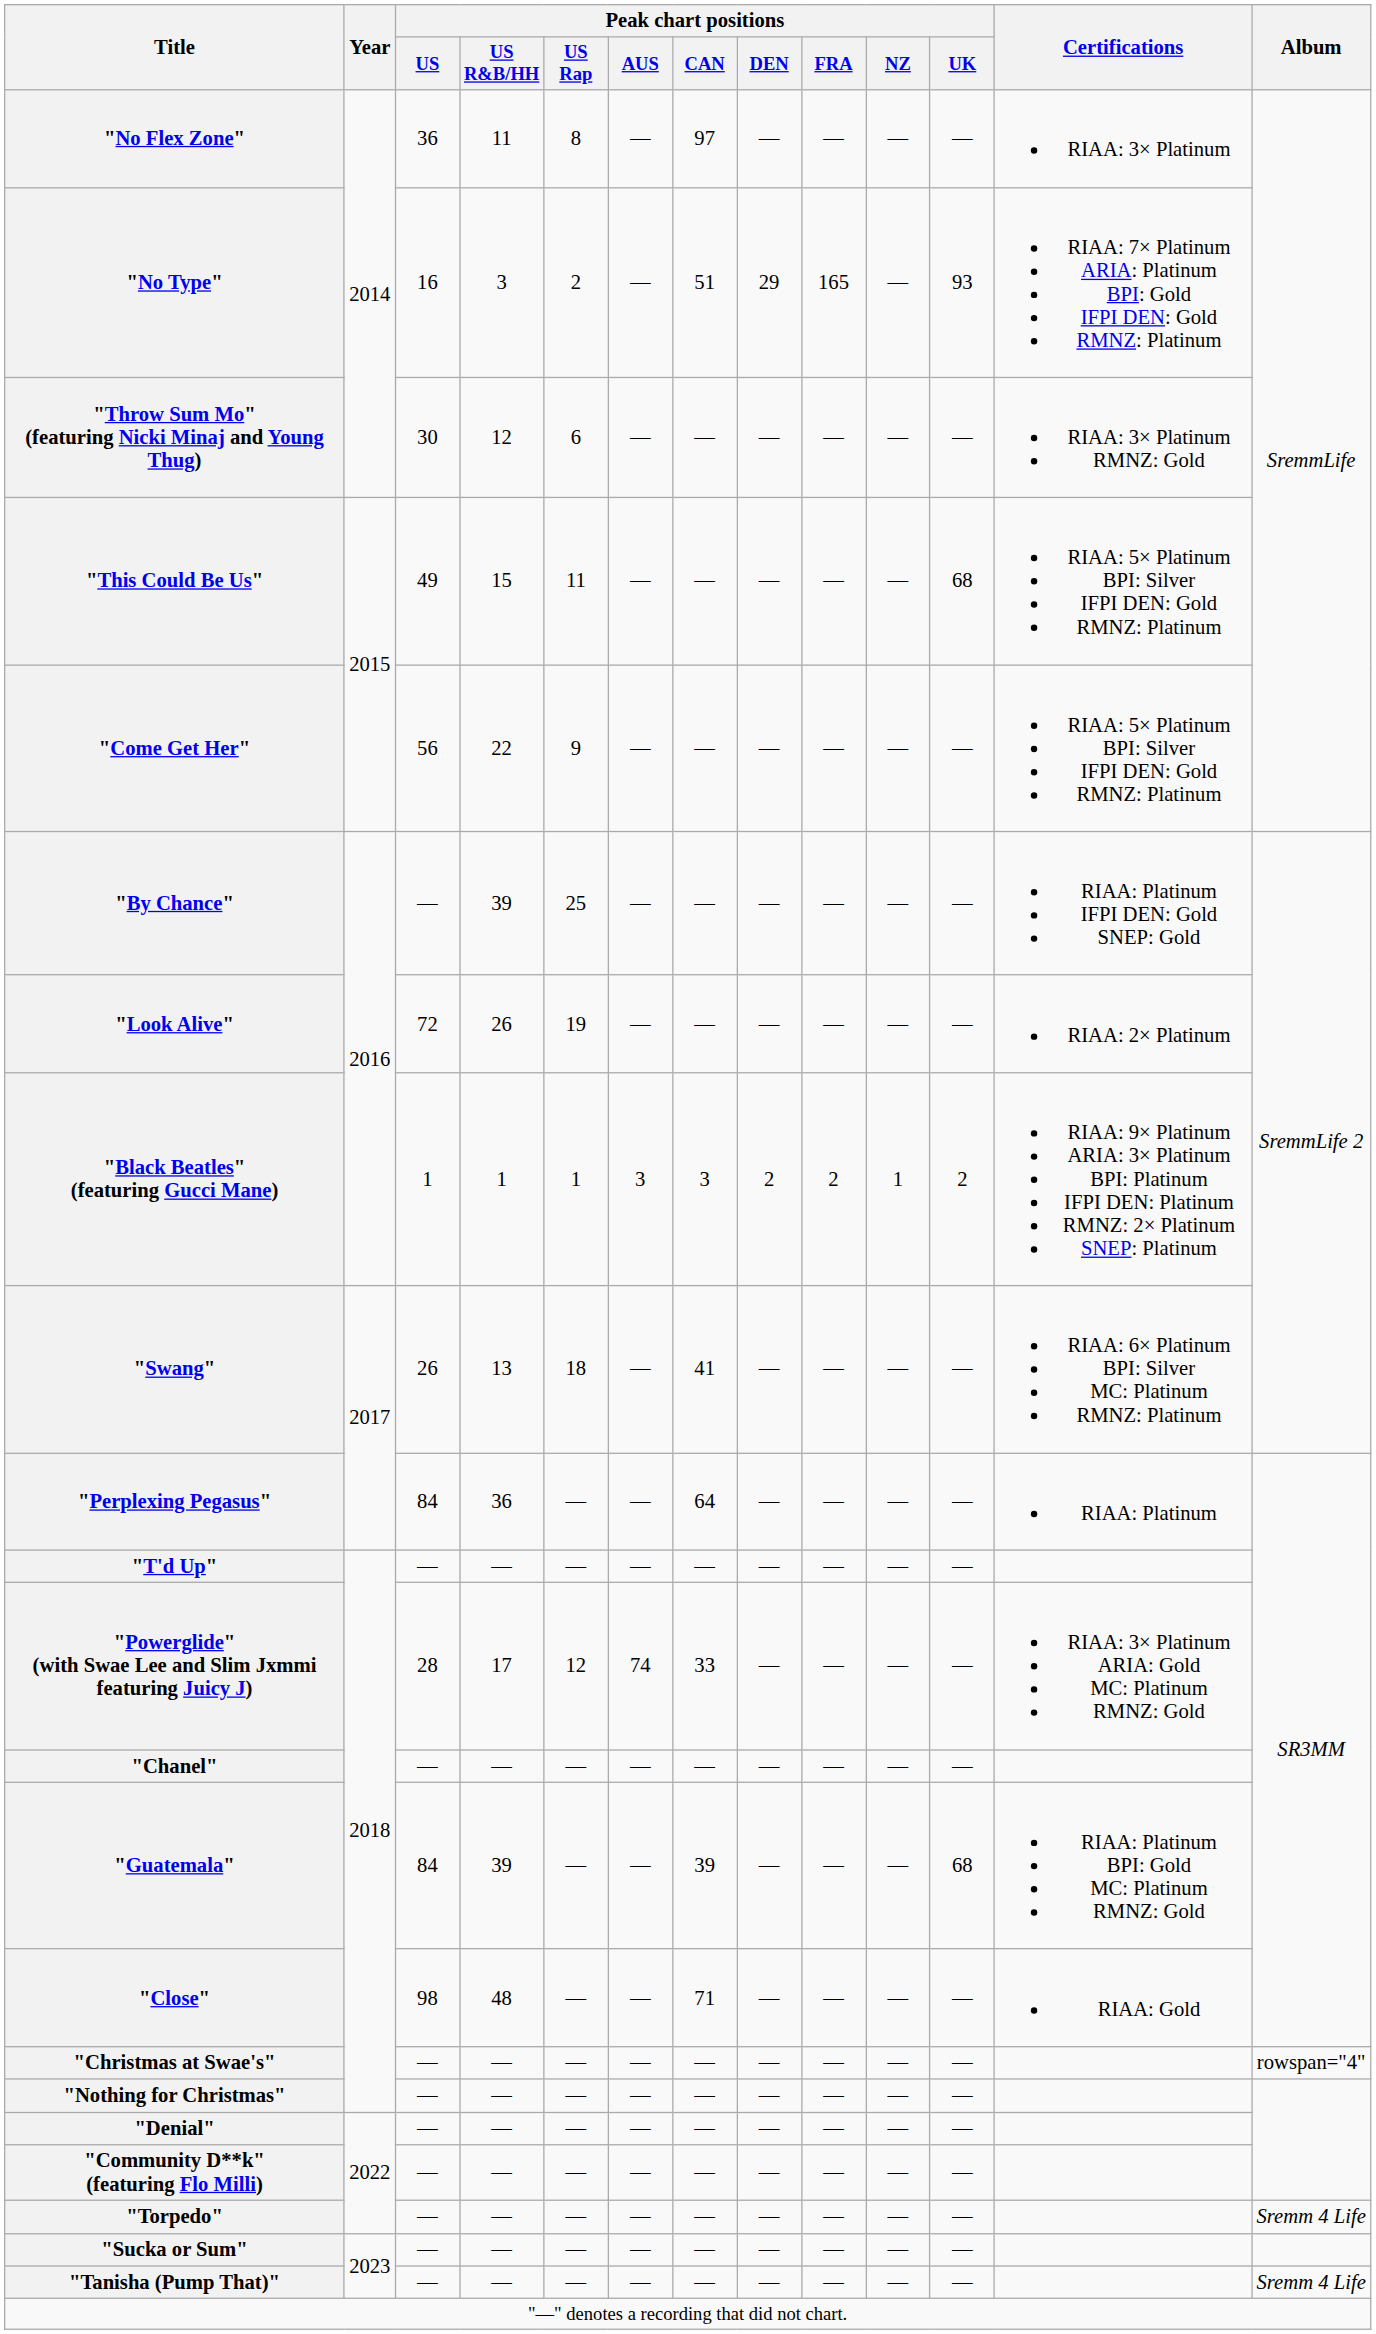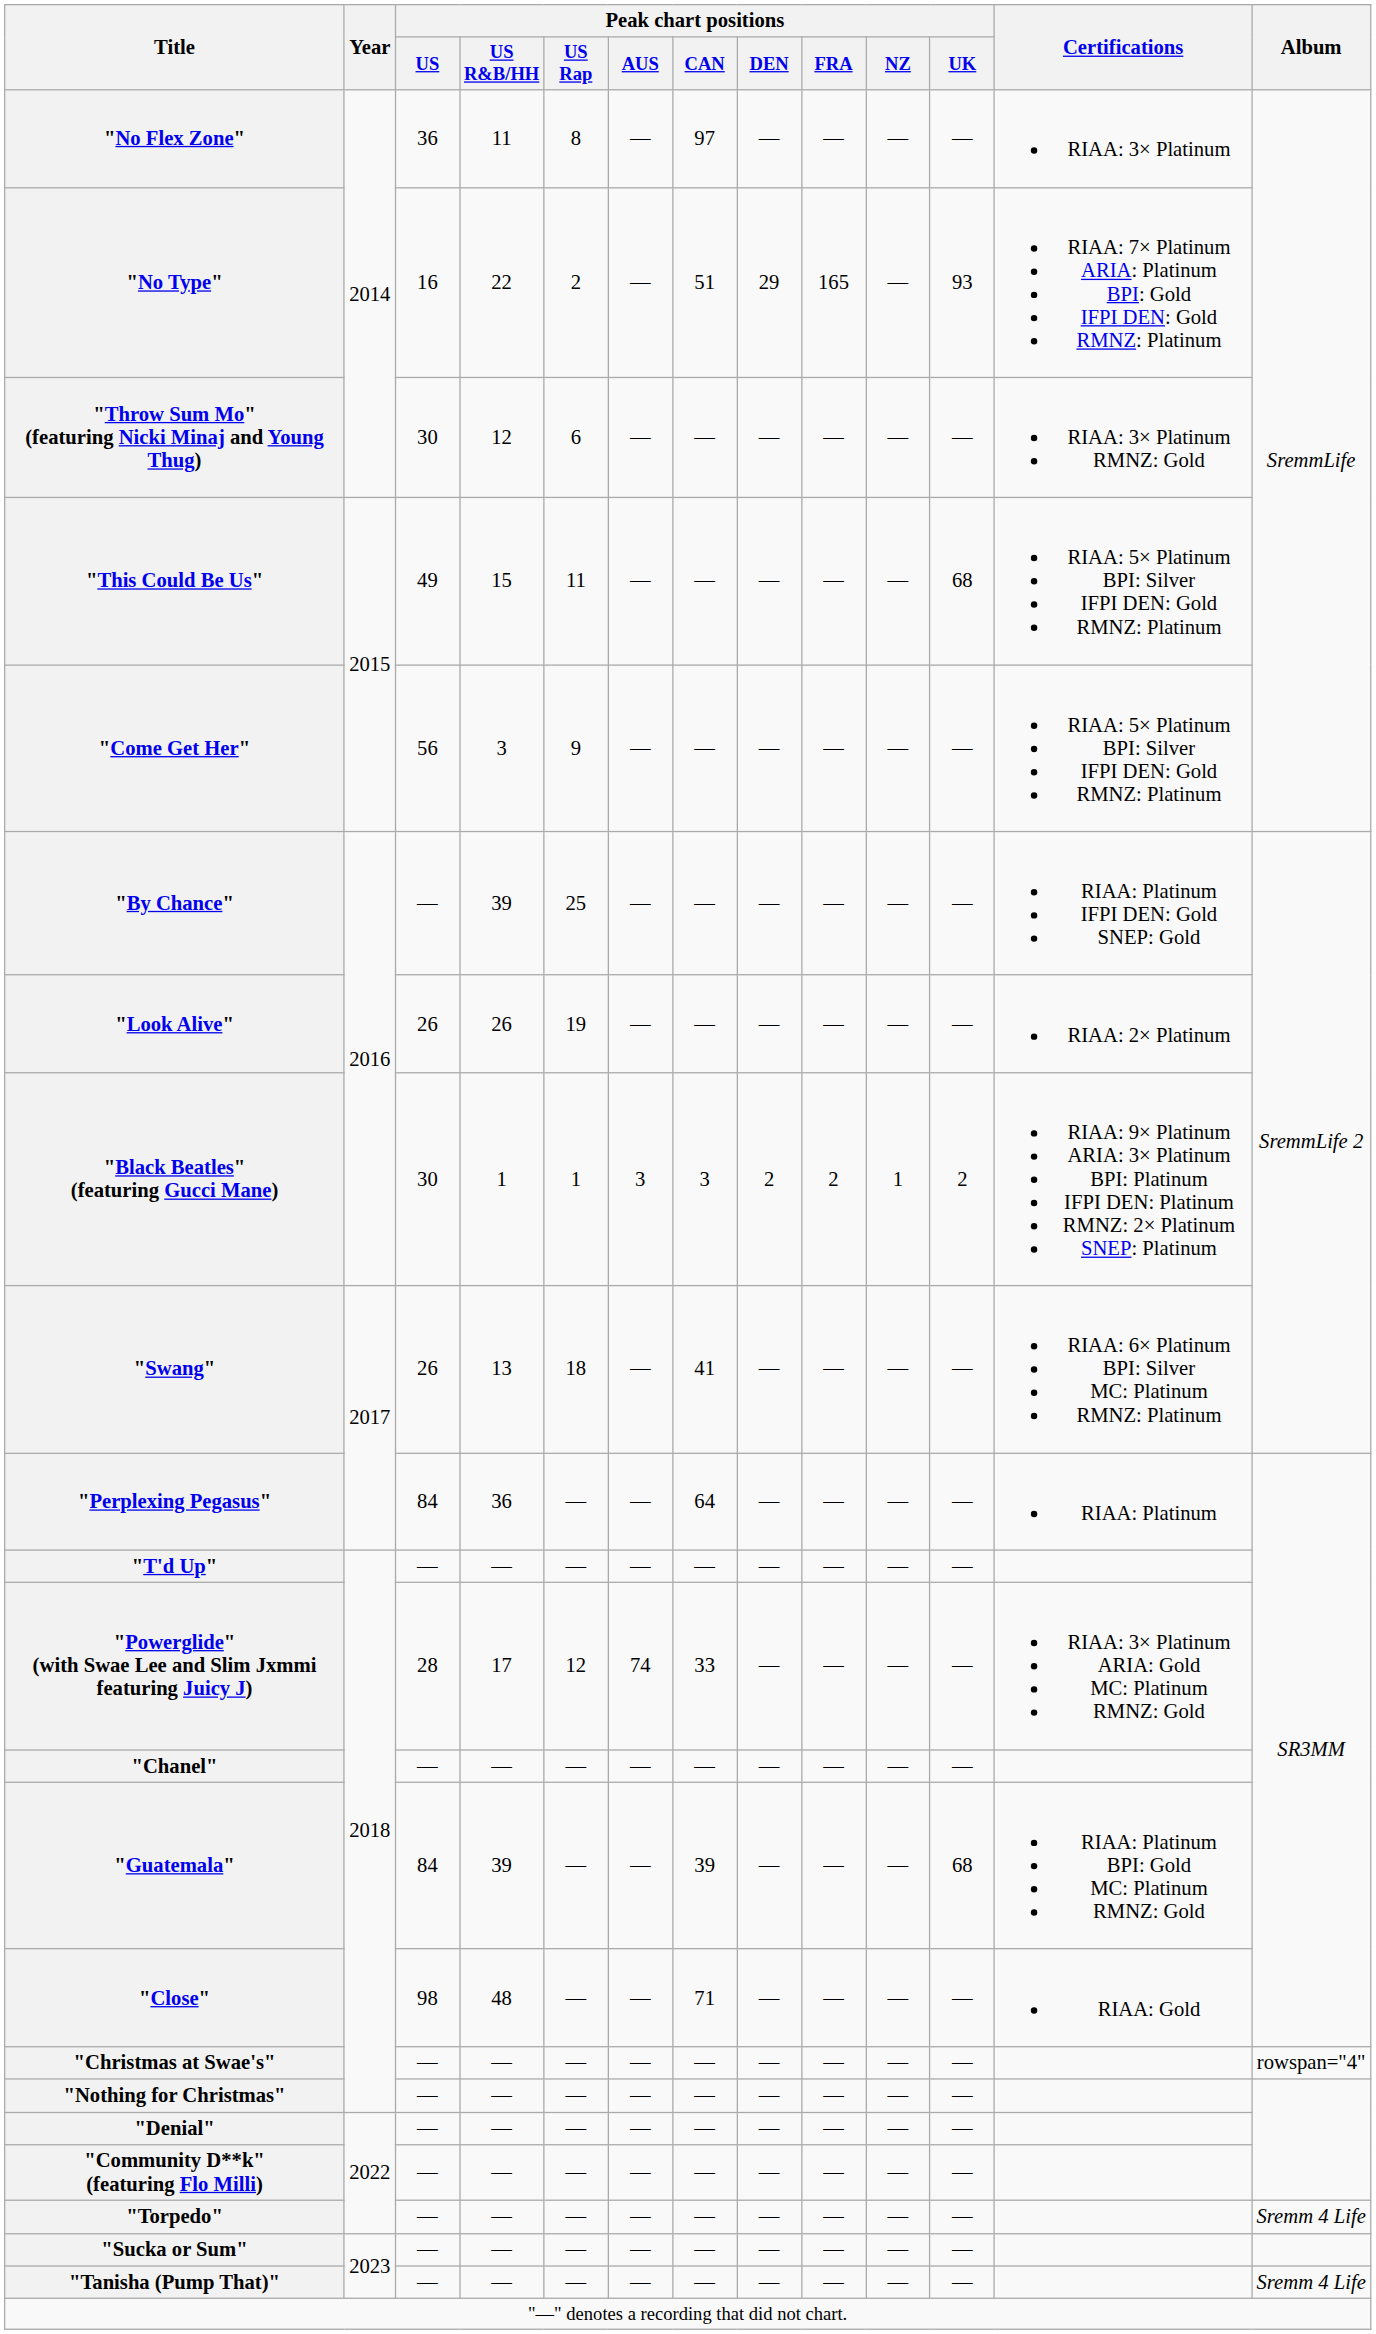(502, 282) 3 -> (502, 282) 22
(502, 747) 22 -> (502, 747) 3
(427, 1023) 72 -> (427, 1023) 26
(427, 1178) 1 -> (427, 1178) 30
